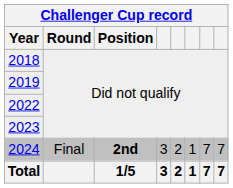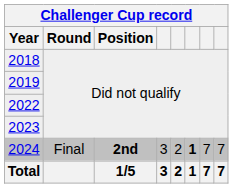(192, 149) normal -> (192, 149) bold
